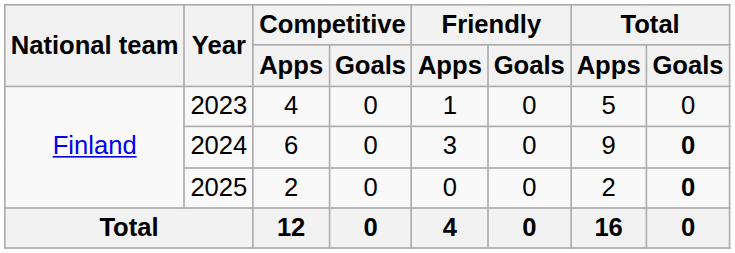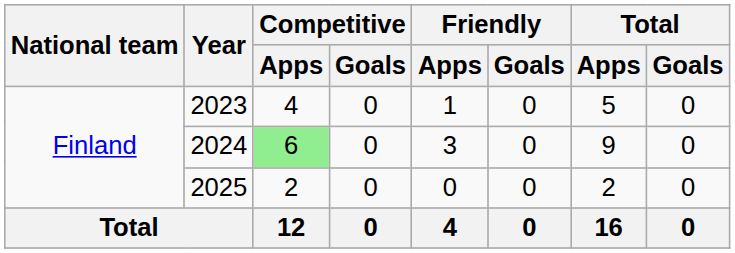(291, 146) no background -> (291, 146) lightgreen background
(688, 146) bold -> (688, 146) normal
(688, 187) bold -> (688, 187) normal
